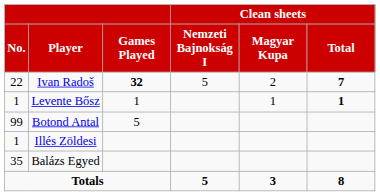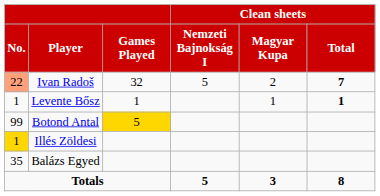(16, 82) no background -> (16, 82) lightsalmon background
(137, 82) bold -> (137, 82) normal
(137, 121) no background -> (137, 121) gold background
(16, 141) no background -> (16, 141) gold background
